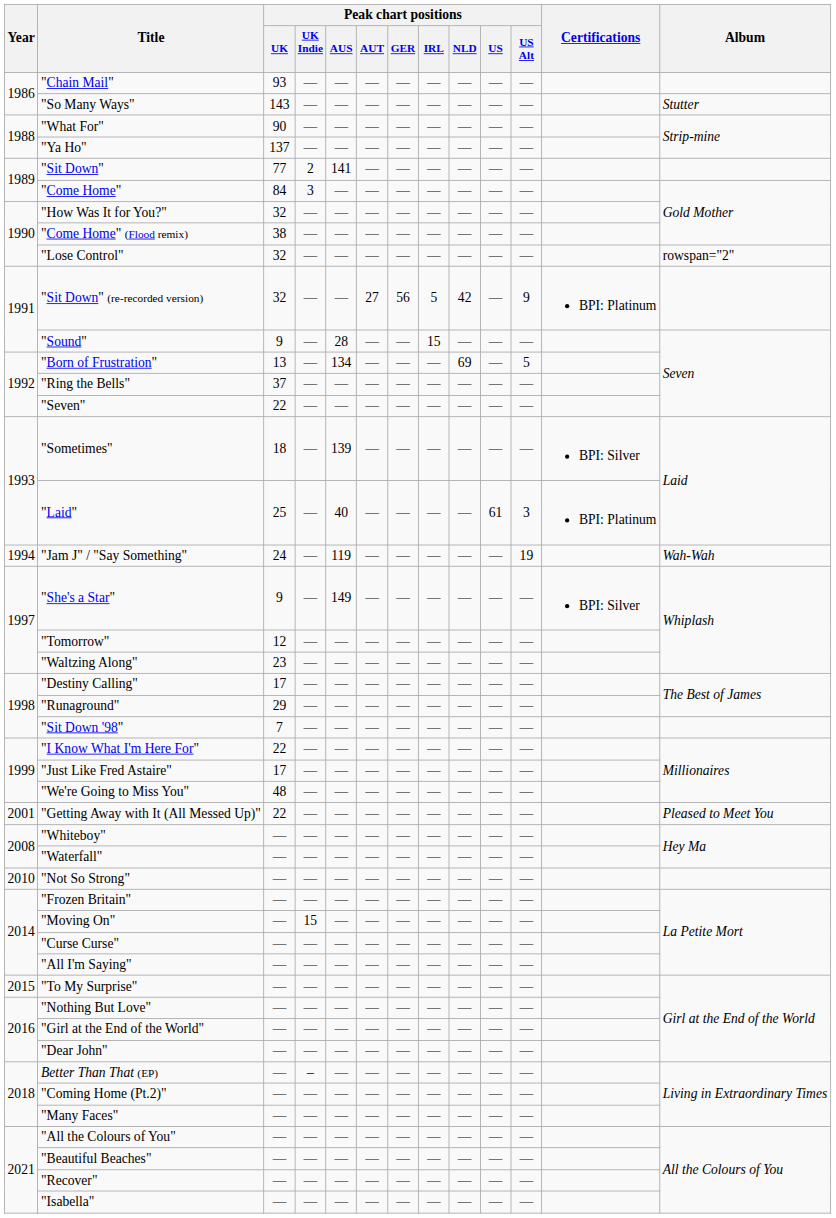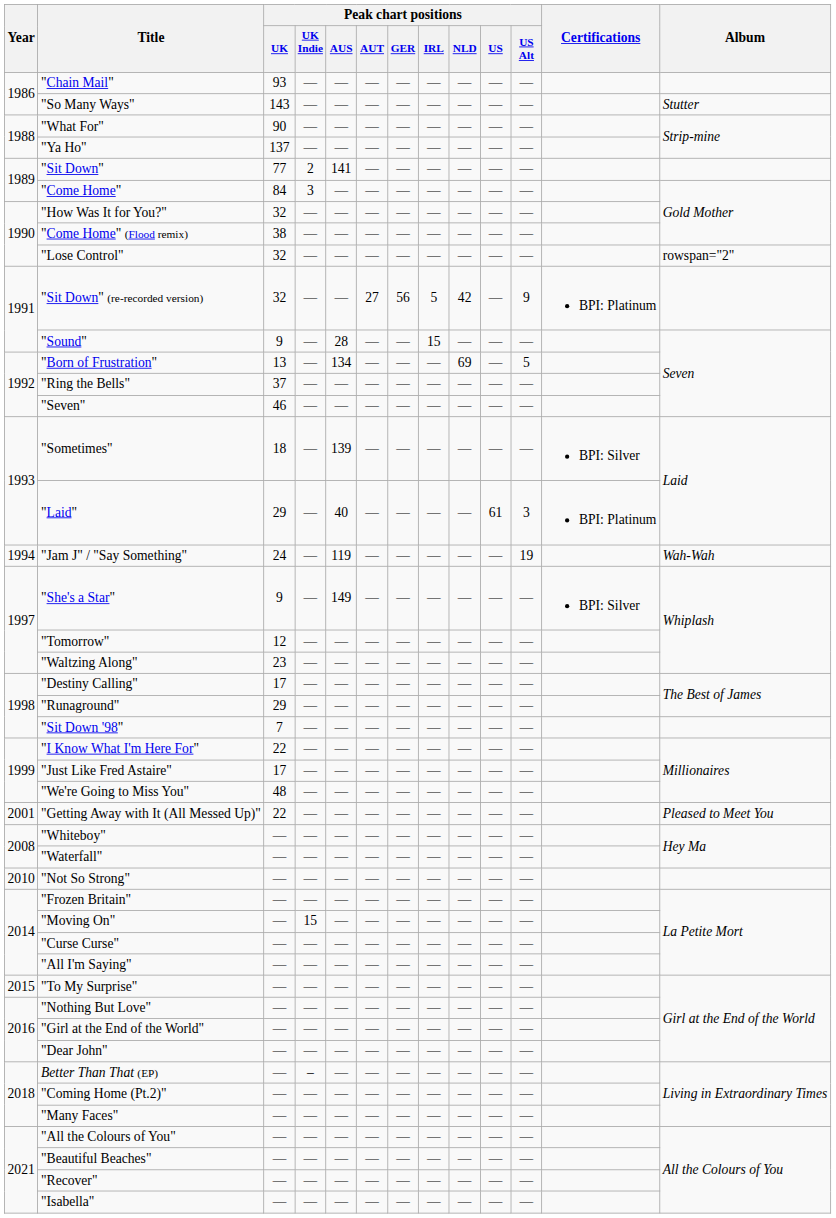(279, 405) 22 -> (279, 405) 46
(279, 512) 25 -> (279, 512) 29
